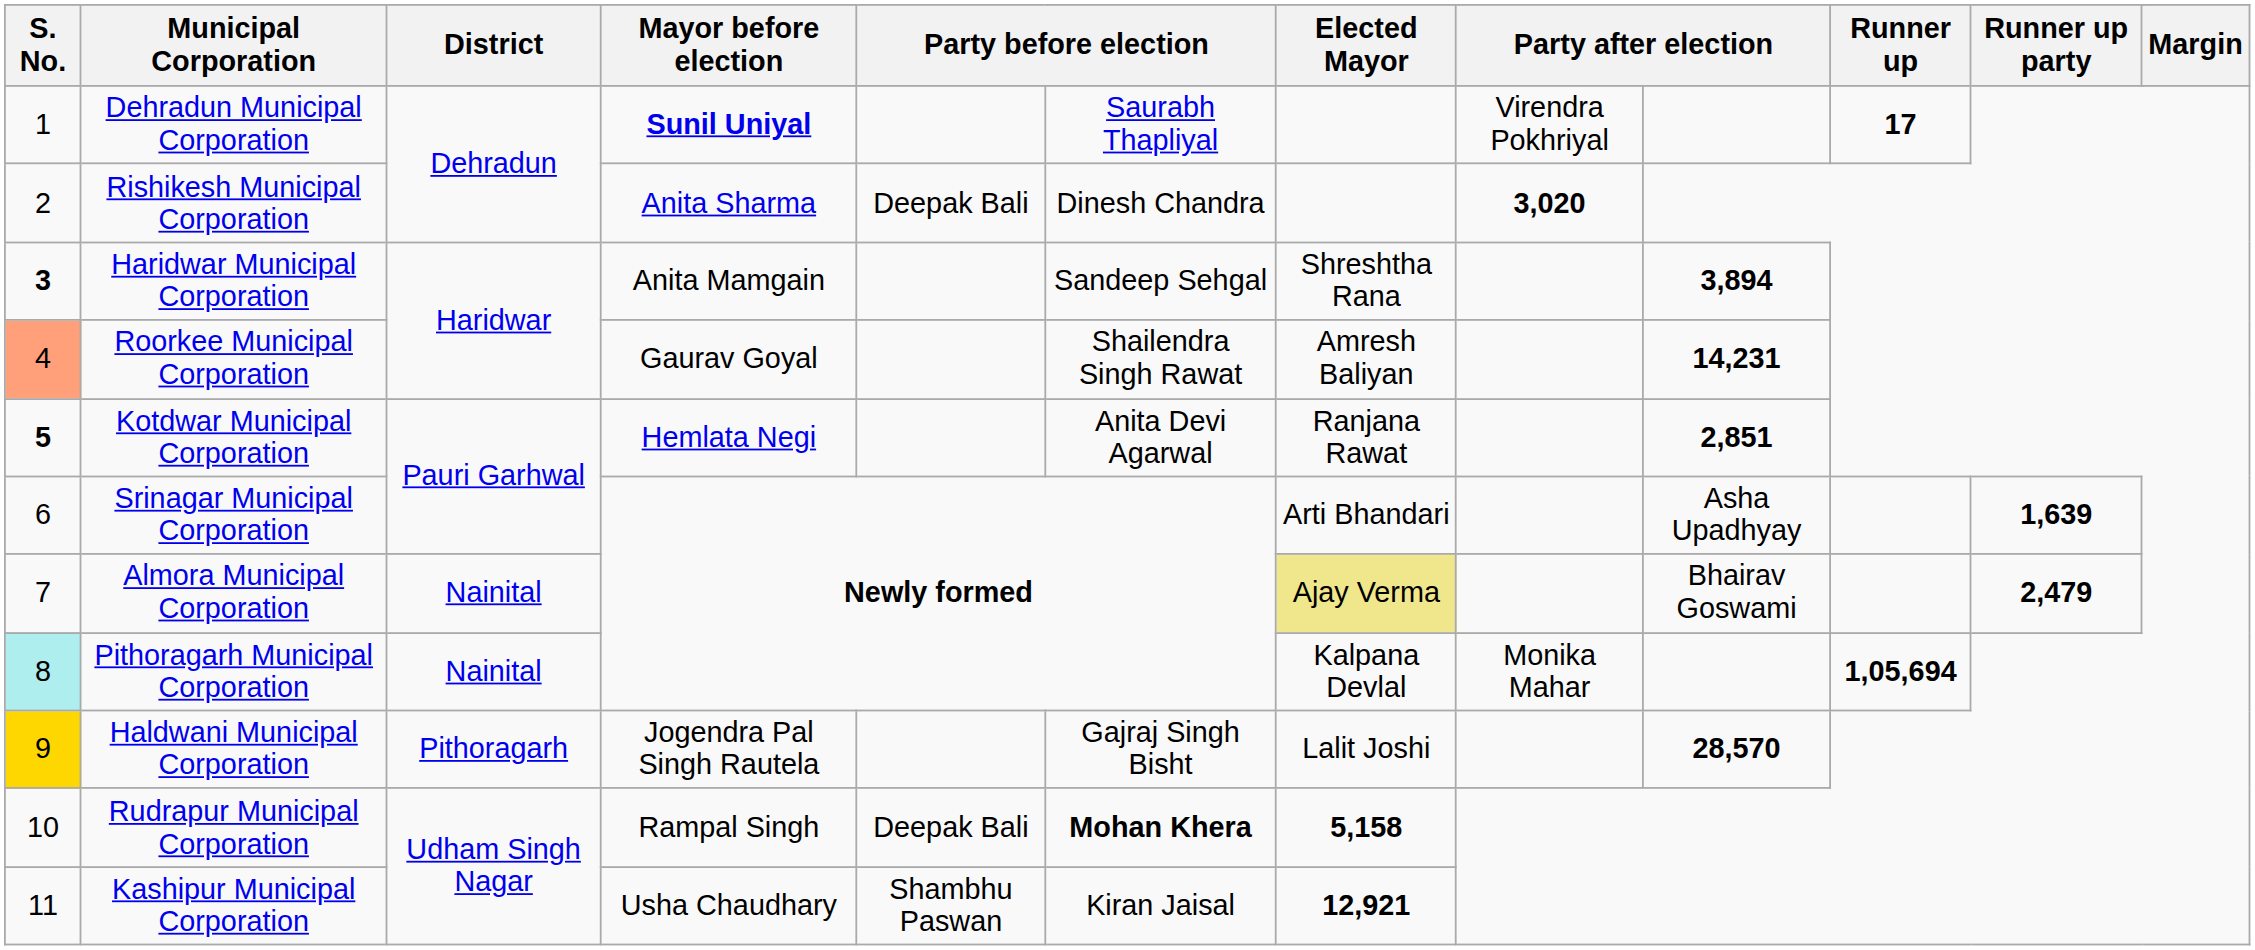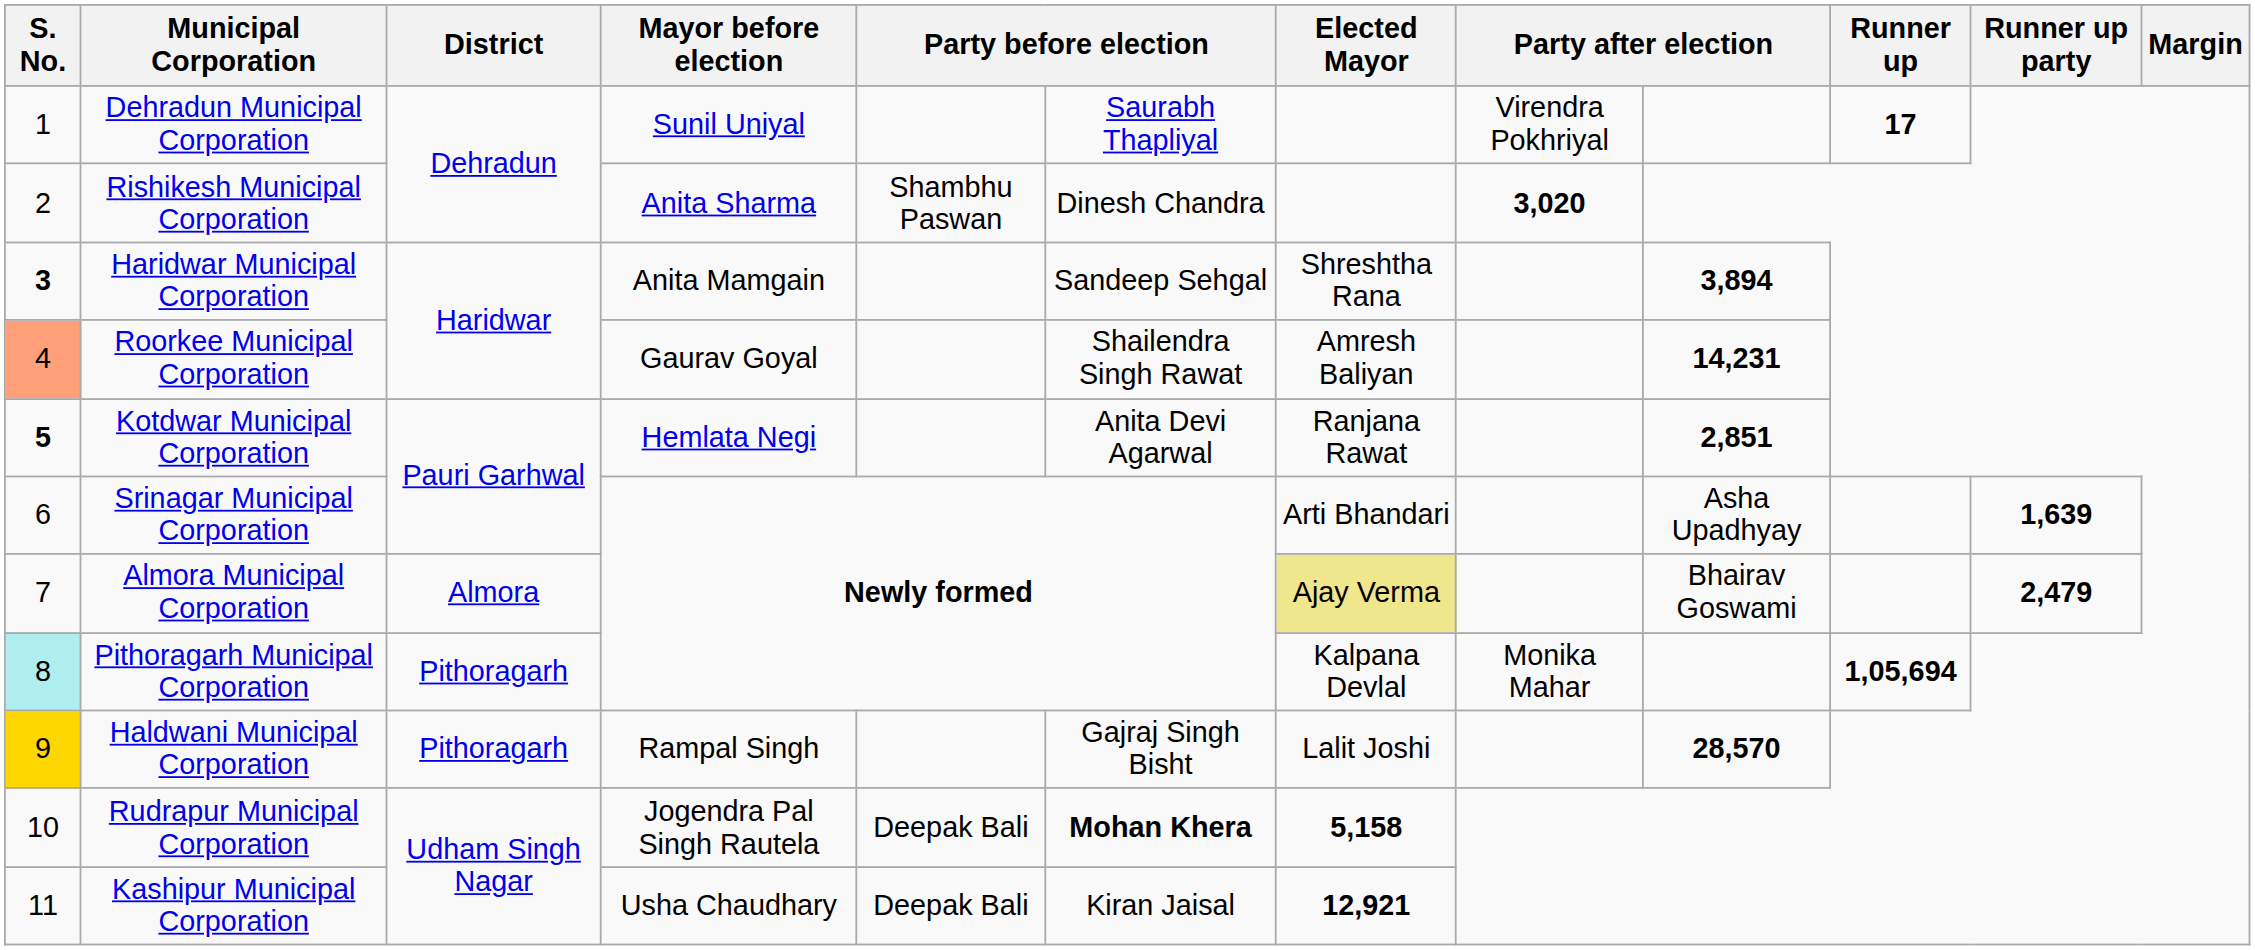(729, 124) bold -> (729, 124) normal
(951, 202) Deepak Bali -> (951, 202) Shambhu Paswan
(494, 592) Nainital -> (494, 592) Almora
(494, 671) Nainital -> (494, 671) Pithoragarh
(729, 749) Jogendra Pal Singh Rautela -> (729, 749) Rampal Singh
(729, 827) Rampal Singh -> (729, 827) Jogendra Pal Singh Rautela
(951, 905) Shambhu Paswan -> (951, 905) Deepak Bali
